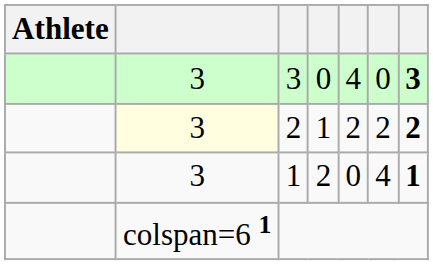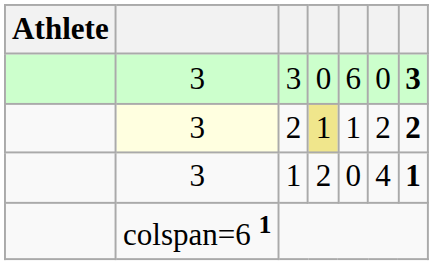(353, 78) 4 -> (353, 78) 6
(323, 127) no background -> (323, 127) khaki background
(353, 127) 2 -> (353, 127) 1
